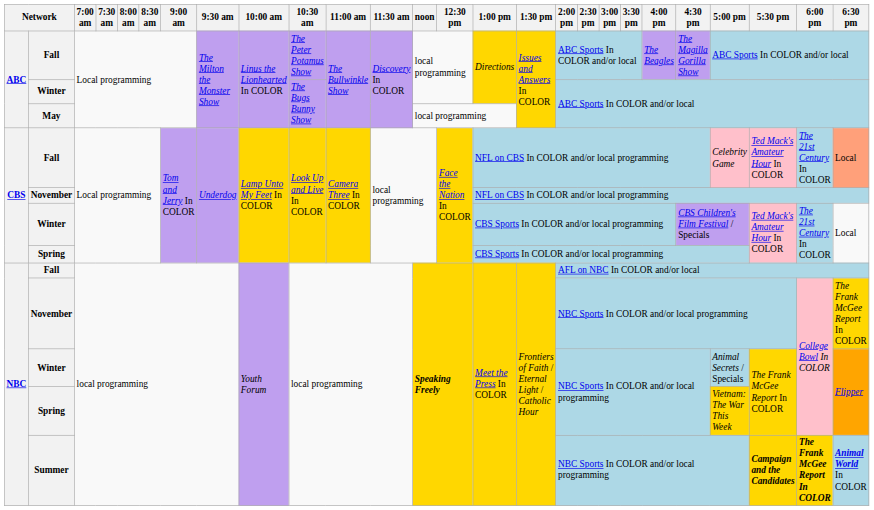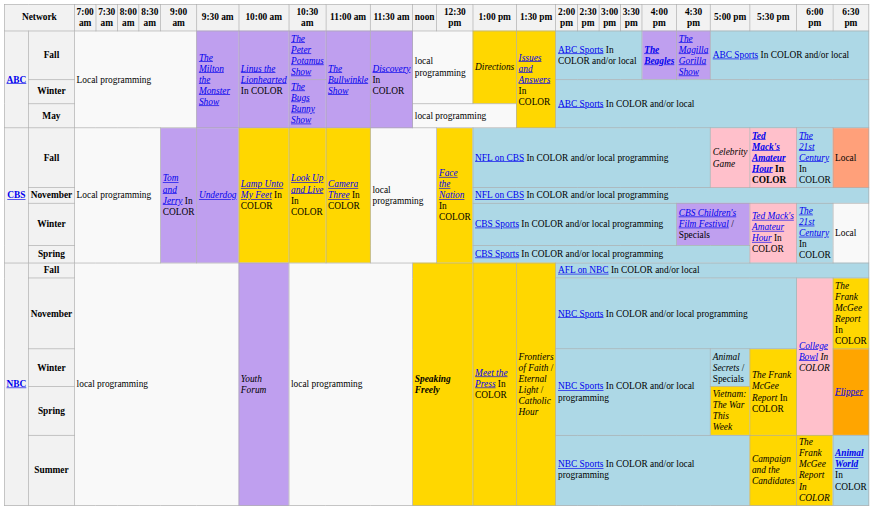(659, 55) normal -> (659, 55) bold
(772, 158) normal -> (769, 158) bold
(773, 470) bold -> (773, 470) normal
(815, 470) bold -> (814, 470) normal
